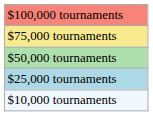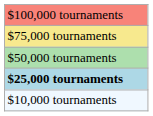(62, 78) normal -> (65, 78) bold
